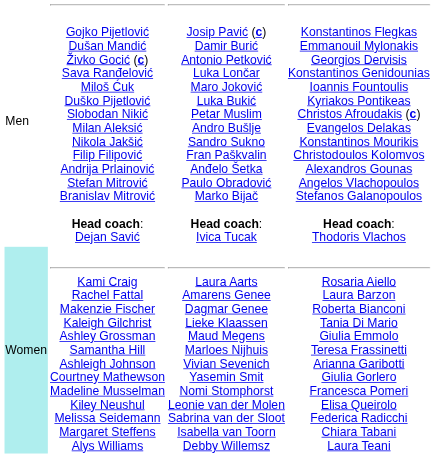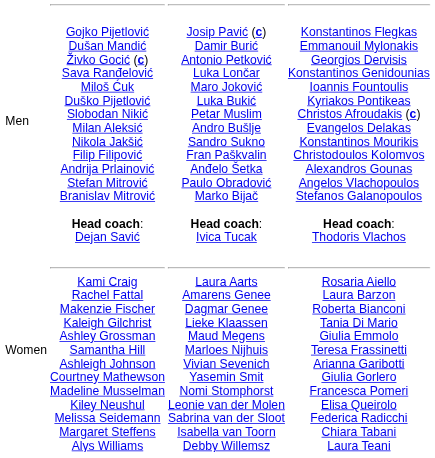(26, 350) paleturquoise background -> (26, 350) no background
